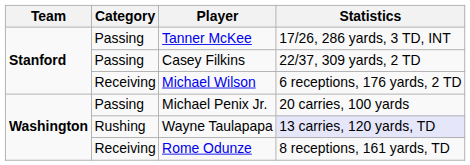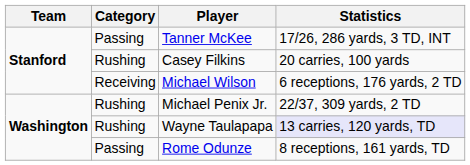(119, 60) Passing -> (120, 60) Rushing
(350, 60) 22/37, 309 yards, 2 TD -> (344, 60) 20 carries, 100 yards
(119, 104) Passing -> (120, 104) Rushing
(344, 104) 20 carries, 100 yards -> (350, 104) 22/37, 309 yards, 2 TD
(125, 148) Receiving -> (119, 148) Passing
